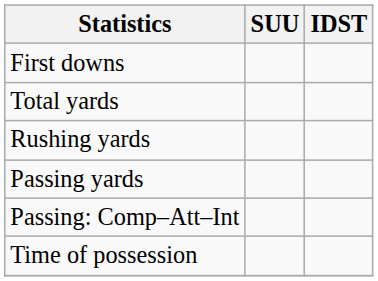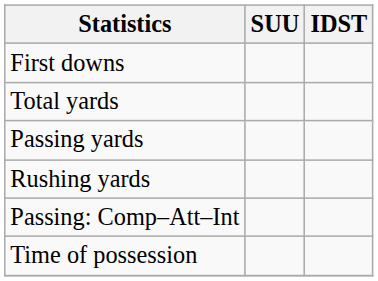rows swapped: (80, 139) <-> (77, 178)
